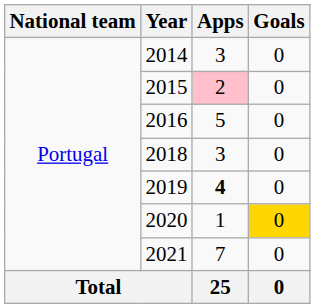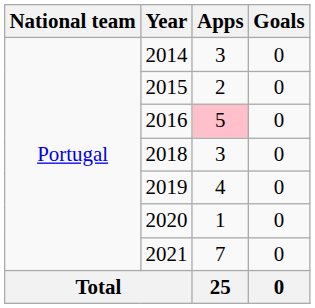(220, 87) pink background -> (220, 87) no background
(220, 120) no background -> (220, 120) pink background
(220, 187) bold -> (220, 187) normal
(279, 220) gold background -> (279, 220) no background
